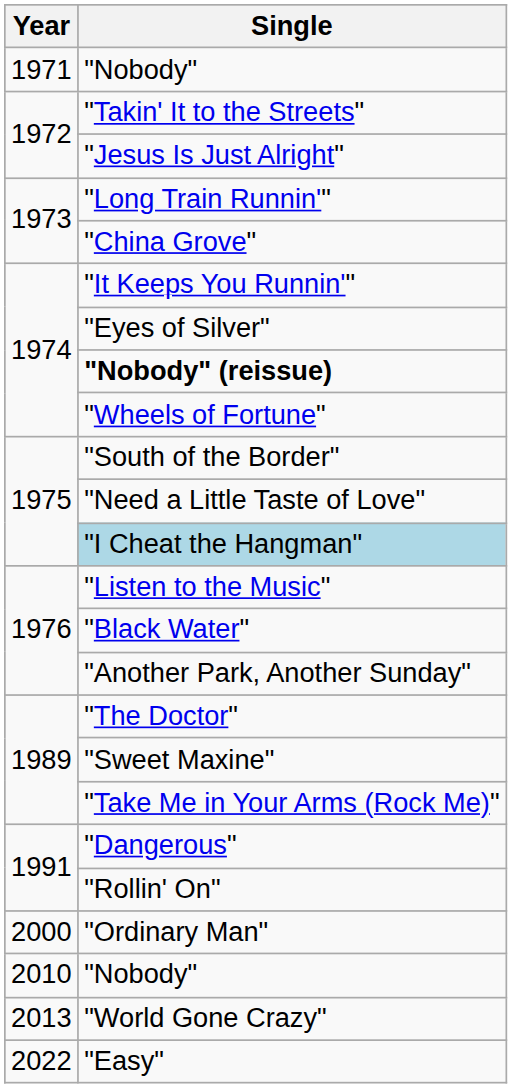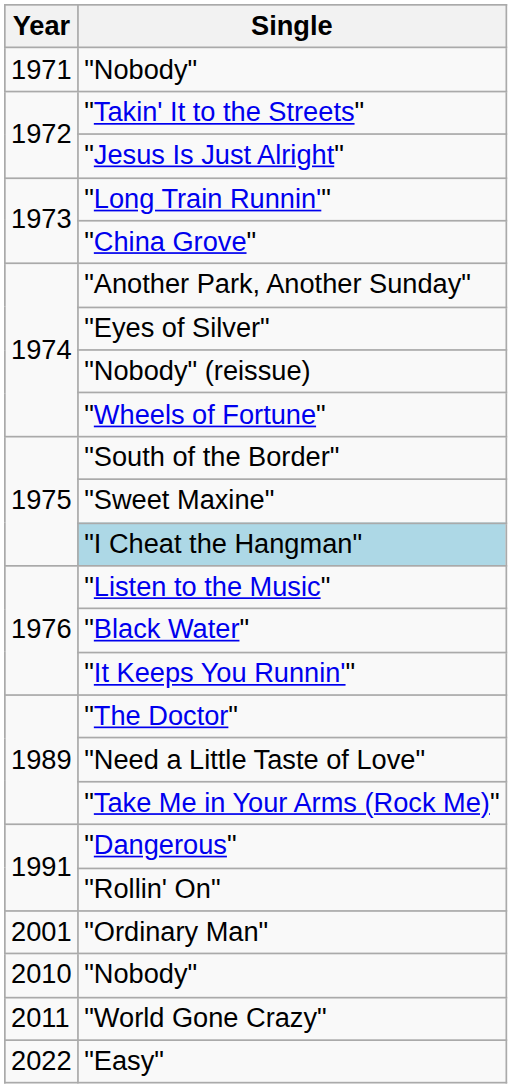(220, 284) "It Keeps You Runnin'" -> (278, 284) "Another Park, Another Sunday"
(208, 371) bold -> (197, 371) normal
(255, 500) "Need a Little Taste of Love" -> (179, 500) "Sweet Maxine"
(278, 673) "Another Park, Another Sunday" -> (220, 673) "It Keeps You Runnin'"
(179, 759) "Sweet Maxine" -> (255, 759) "Need a Little Taste of Love"
(41, 931) 2000 -> (41, 931) 2001
(41, 1018) 2013 -> (40, 1018) 2011
